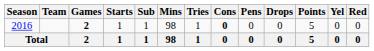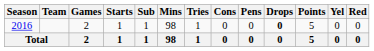(86, 25) bold -> (86, 25) normal
(225, 25) bold -> (225, 25) normal
(280, 25) normal -> (280, 25) bold
